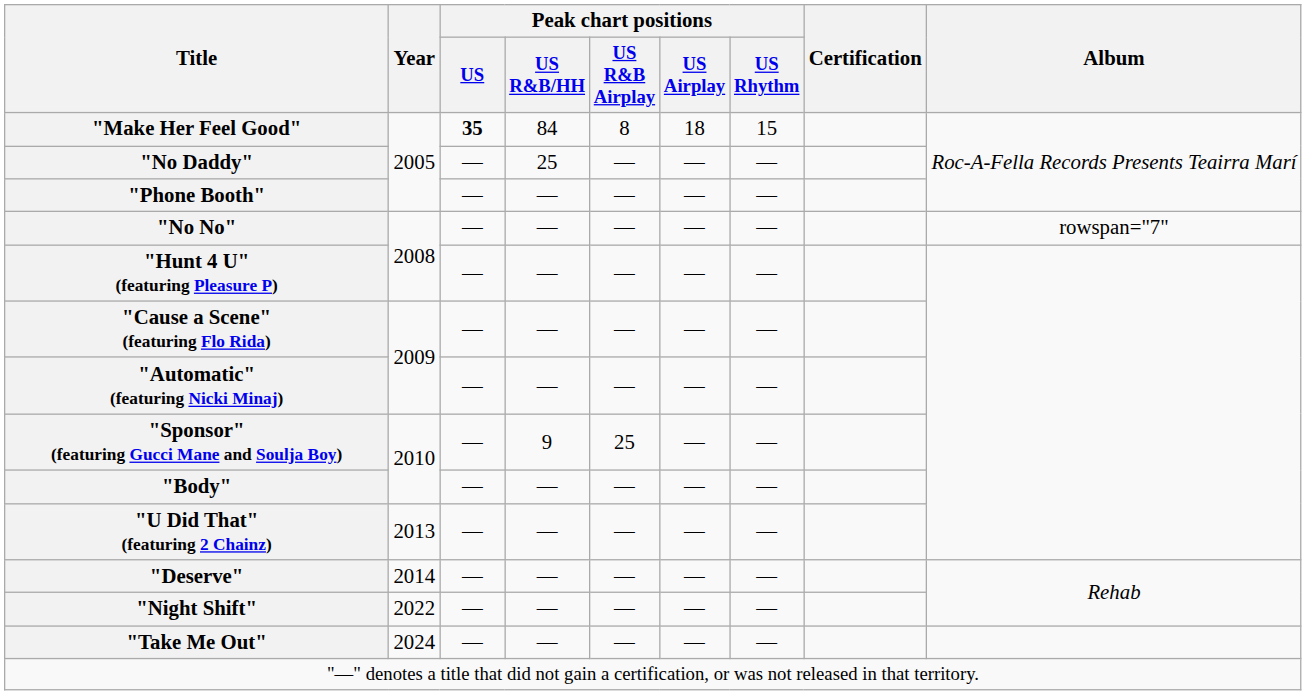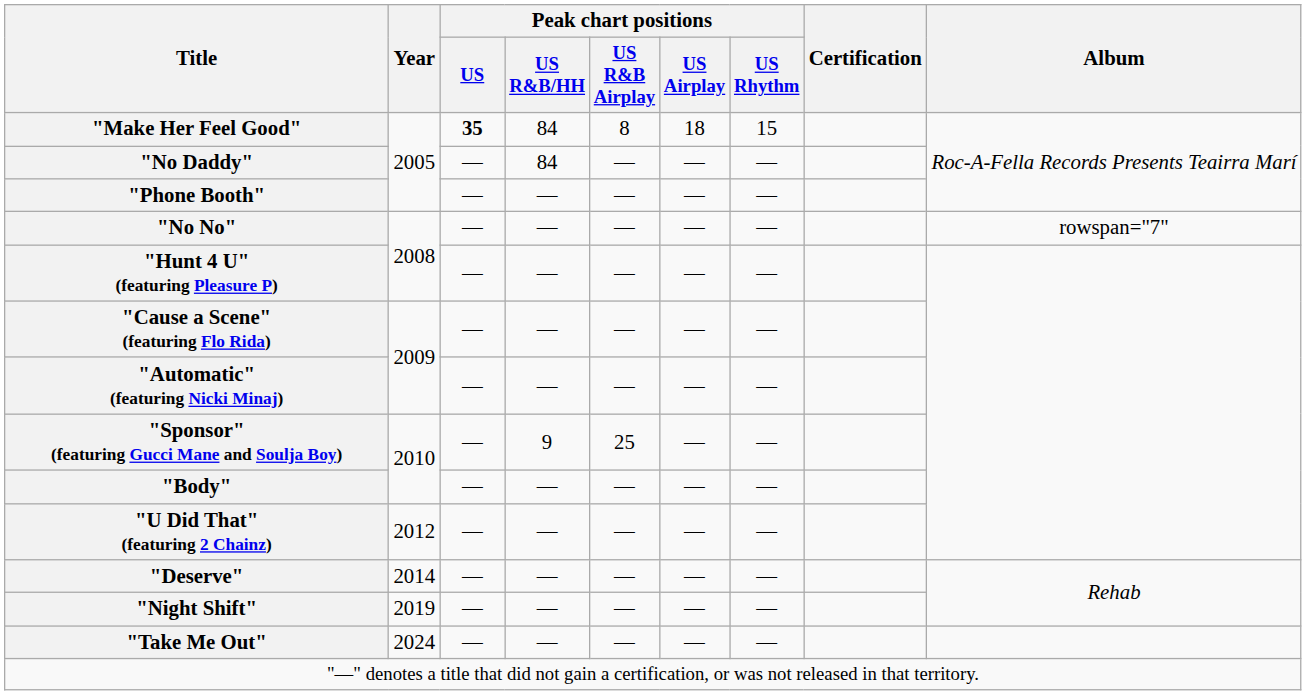(547, 162) 25 -> (547, 162) 84
(414, 531) 2013 -> (414, 531) 2012
(414, 608) 2022 -> (414, 608) 2019
